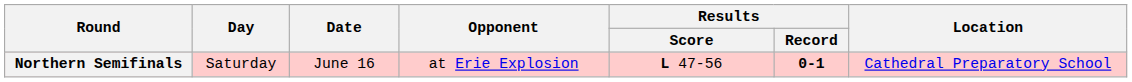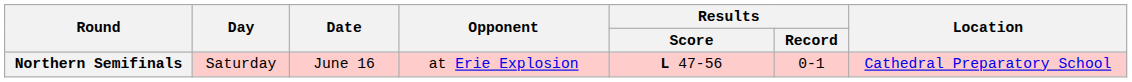(811, 64) bold -> (811, 64) normal
